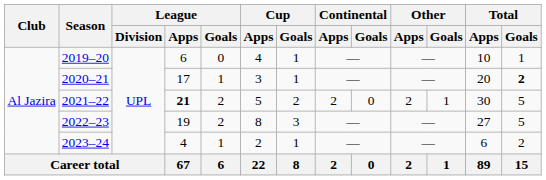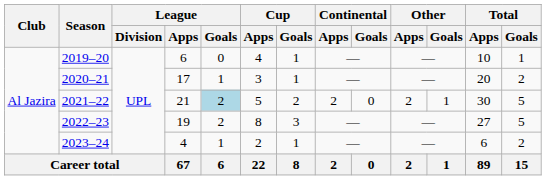(521, 79) bold -> (521, 79) normal
(183, 100) bold -> (183, 100) normal
(221, 100) no background -> (221, 100) lightblue background
